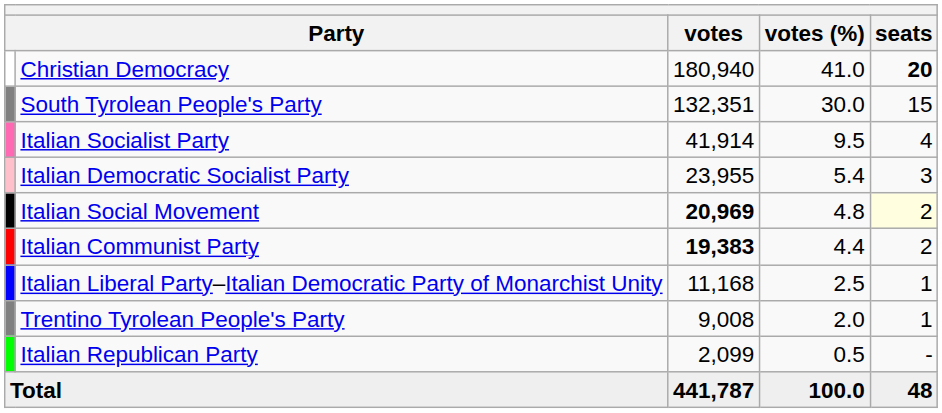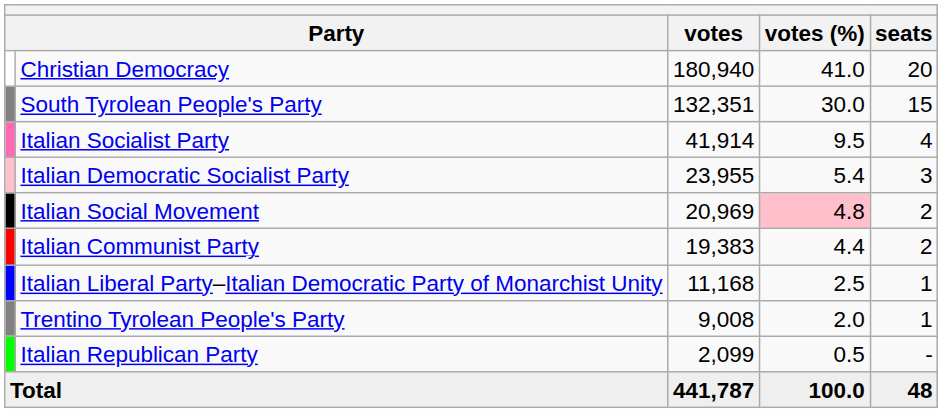(920, 69) bold -> (920, 69) normal
(720, 211) bold -> (720, 211) normal
(849, 211) no background -> (849, 211) pink background
(926, 211) lightyellow background -> (926, 211) no background
(720, 247) bold -> (720, 247) normal
